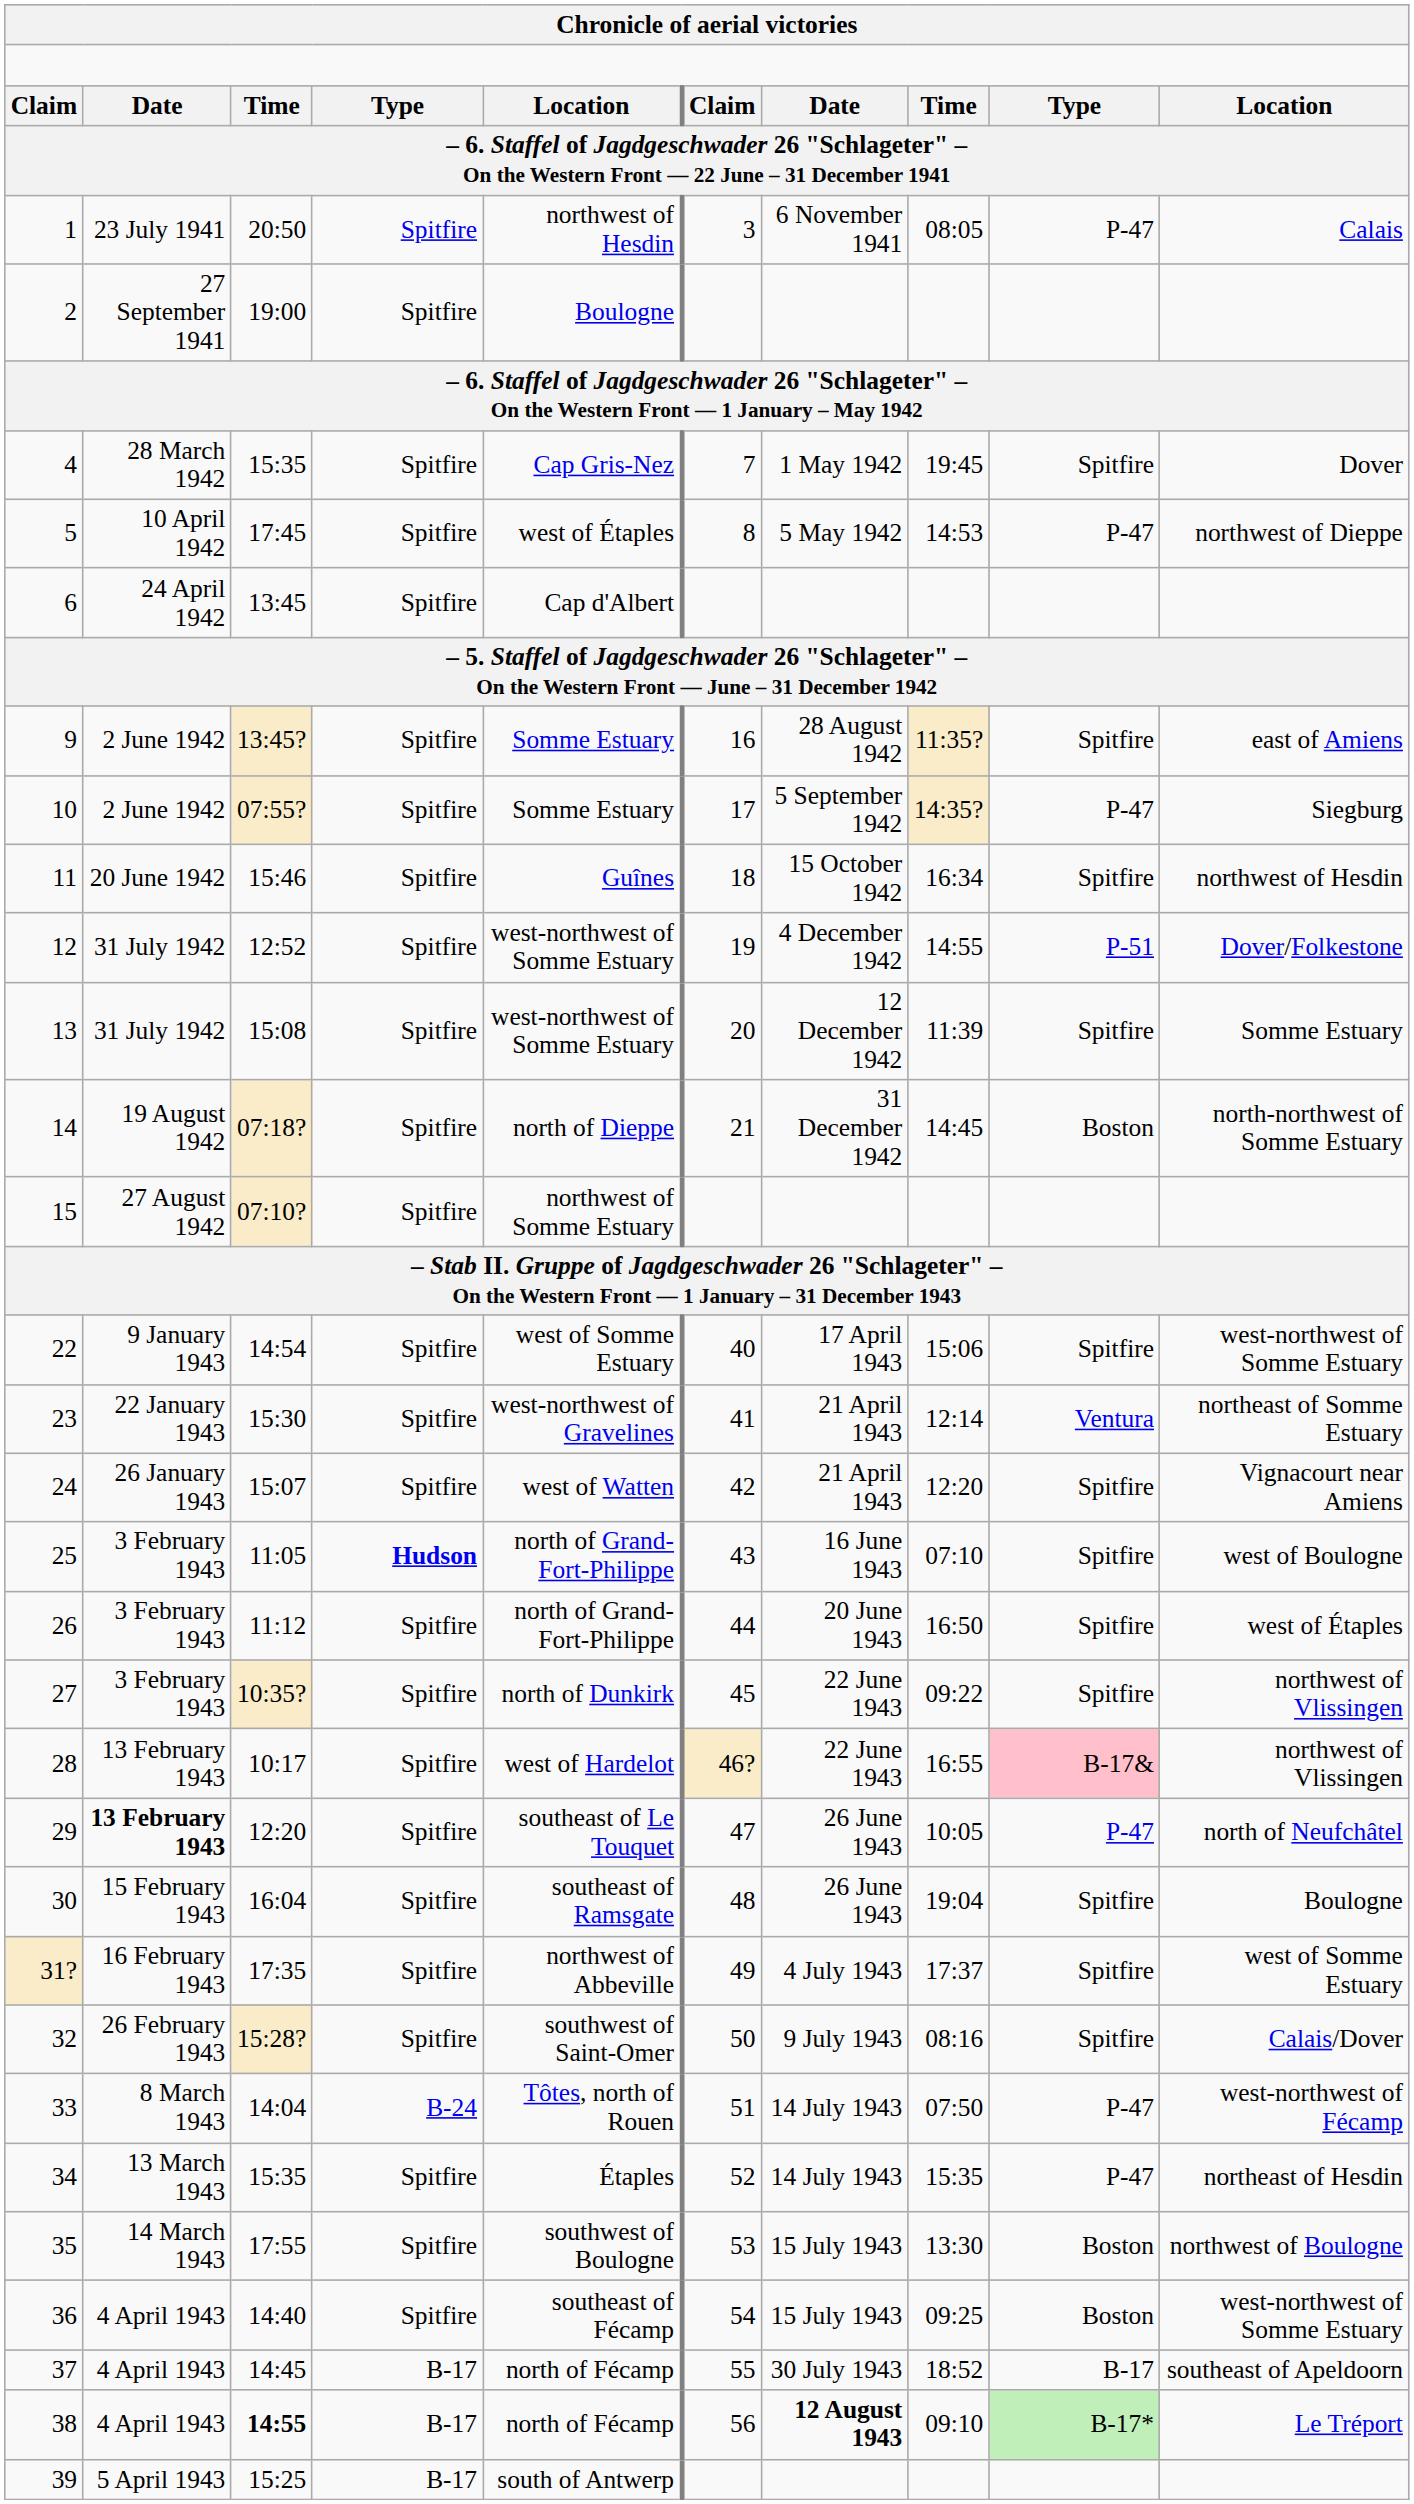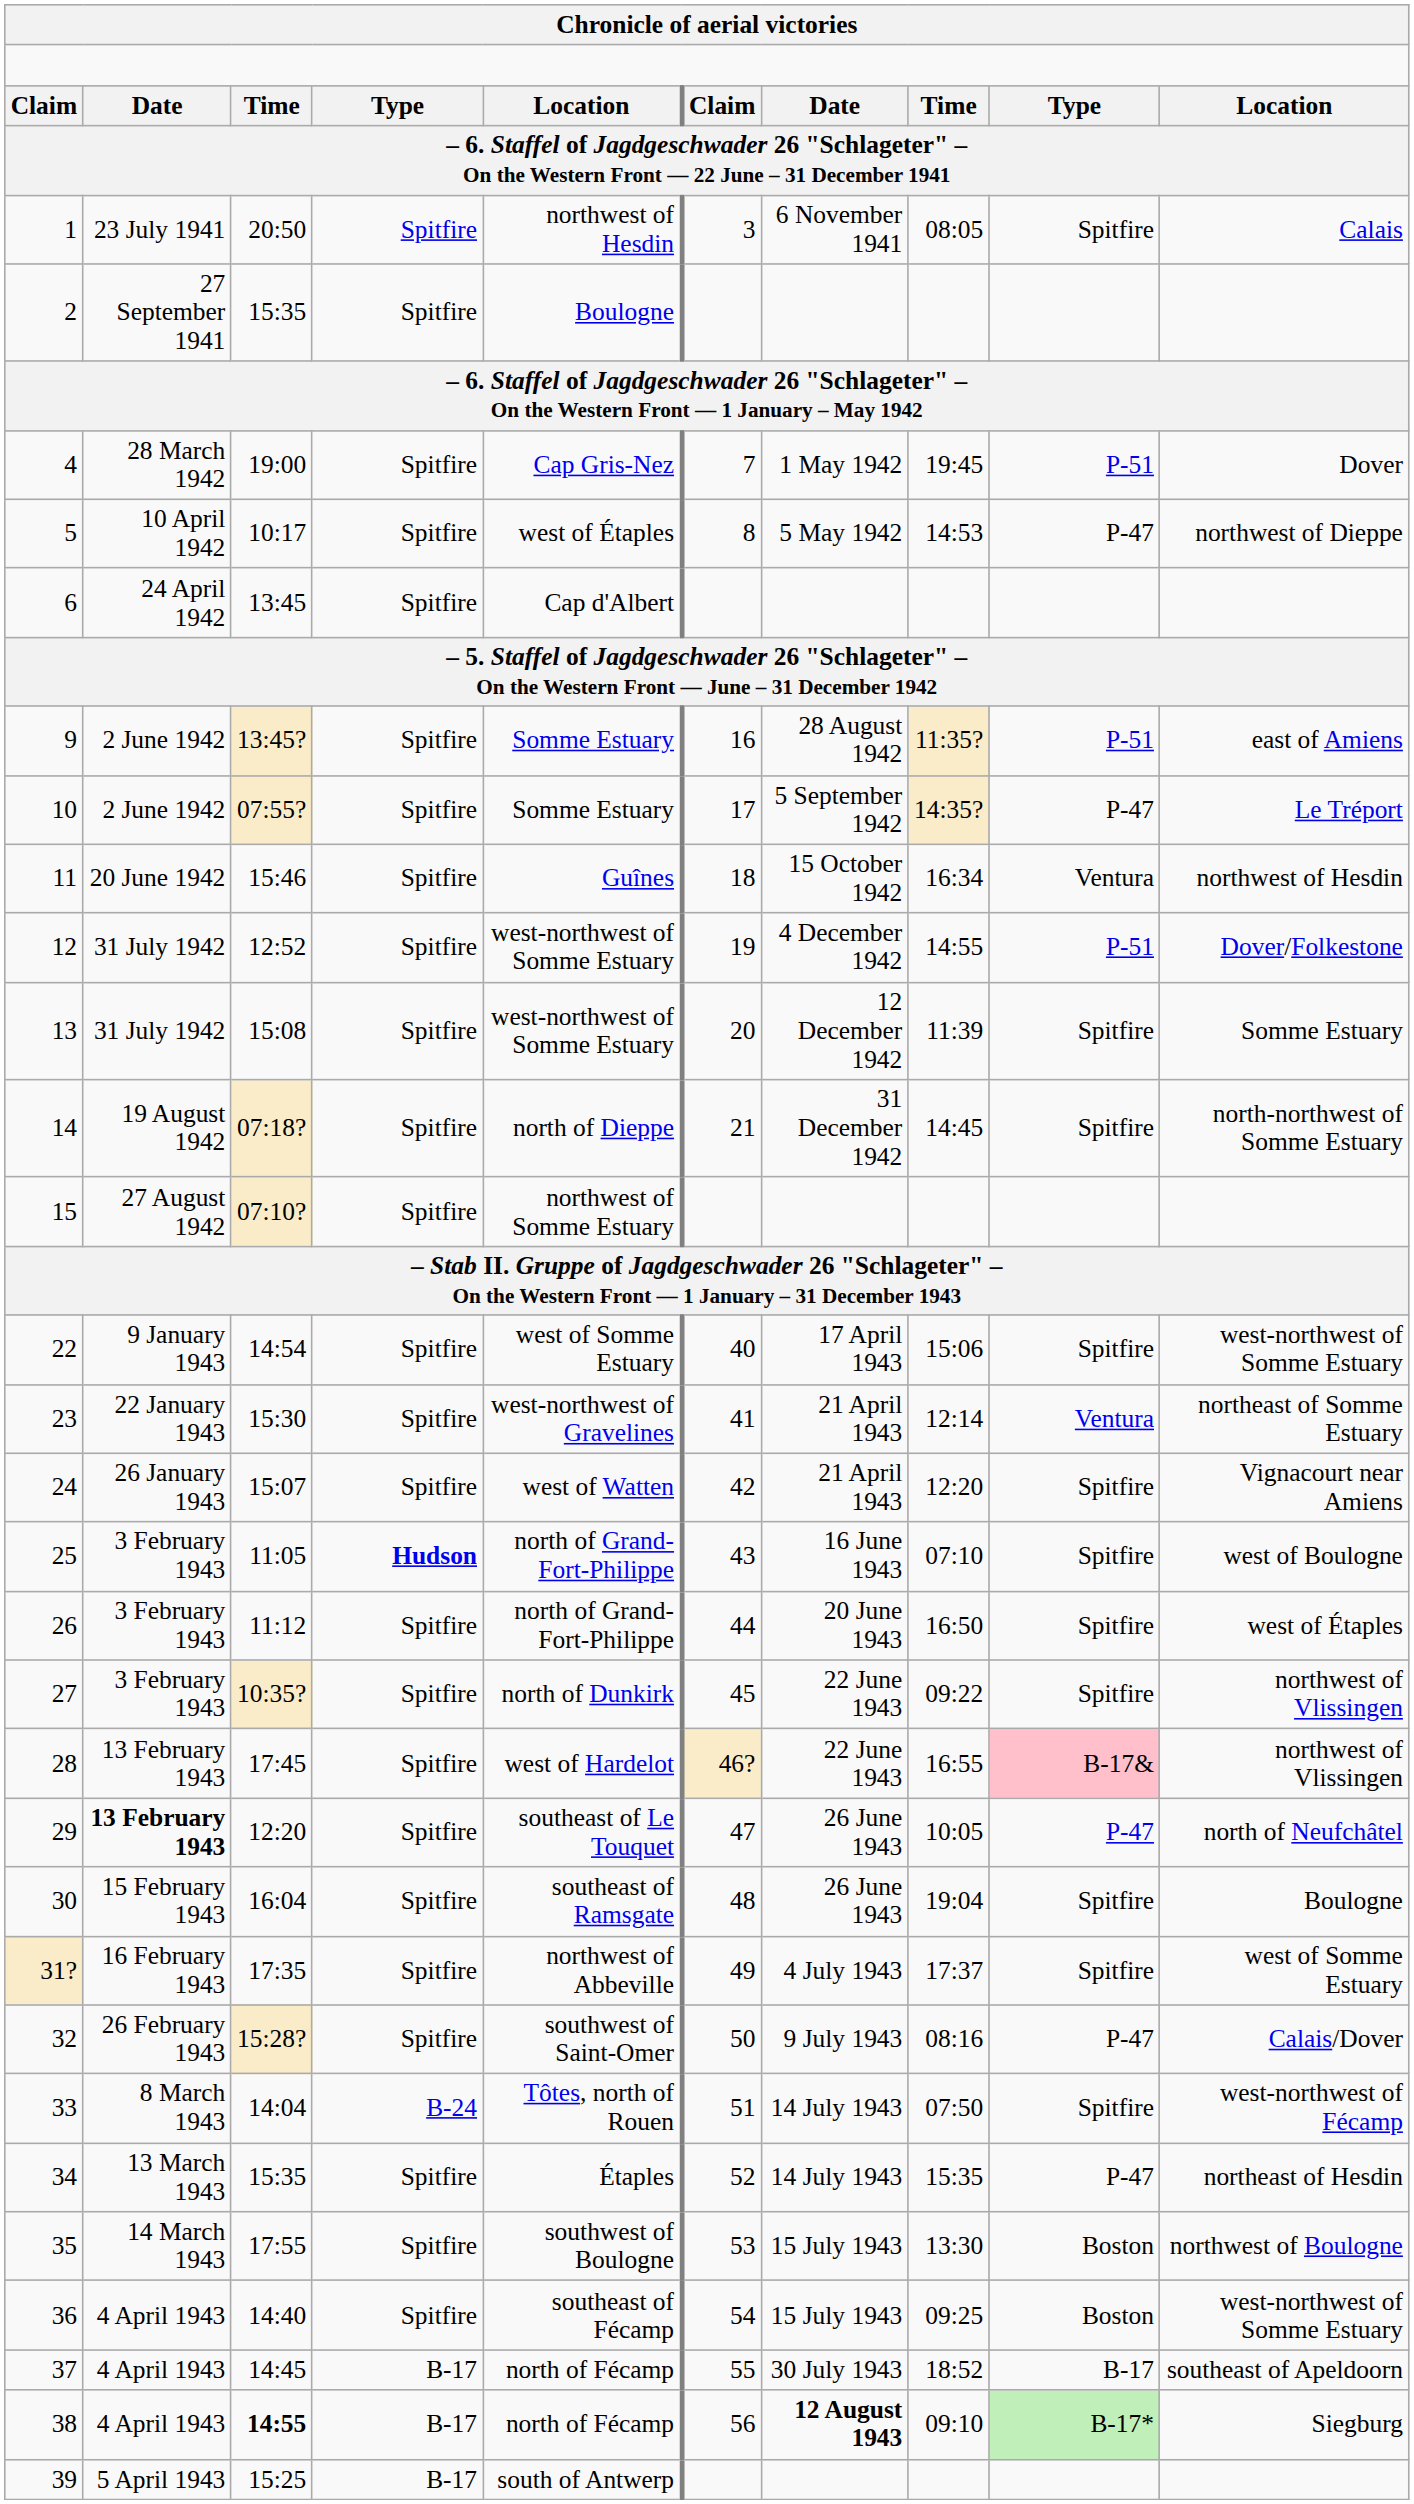(1130, 228) P-47 -> (1116, 228) Spitfire
(277, 312) 19:00 -> (277, 312) 15:35
(277, 464) 15:35 -> (277, 464) 19:00
(1116, 464) Spitfire -> (1130, 464) P-51
(277, 533) 17:45 -> (277, 533) 10:17
(1116, 740) Spitfire -> (1130, 740) P-51
(1357, 809) Siegburg -> (1349, 809) Le Tréport
(1116, 878) Spitfire -> (1114, 878) Ventura
(1118, 1128) Boston -> (1116, 1128) Spitfire
(277, 1763) 10:17 -> (277, 1763) 17:45
(1116, 2039) Spitfire -> (1130, 2039) P-47
(1130, 2107) P-47 -> (1116, 2107) Spitfire
(1349, 2424) Le Tréport -> (1357, 2424) Siegburg
